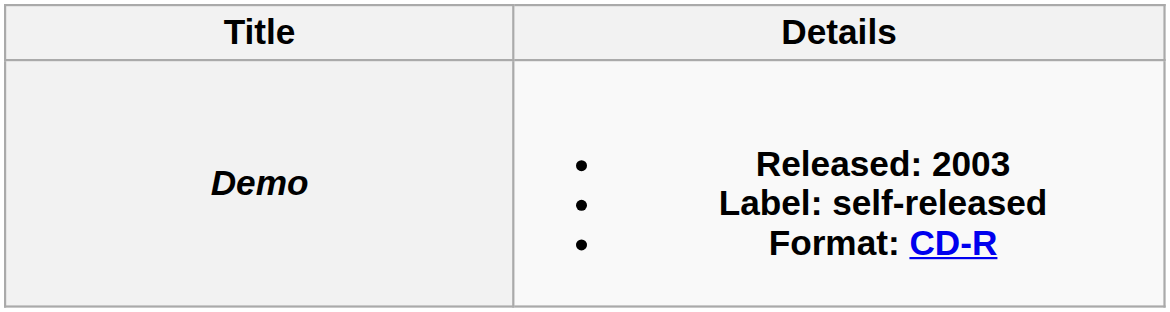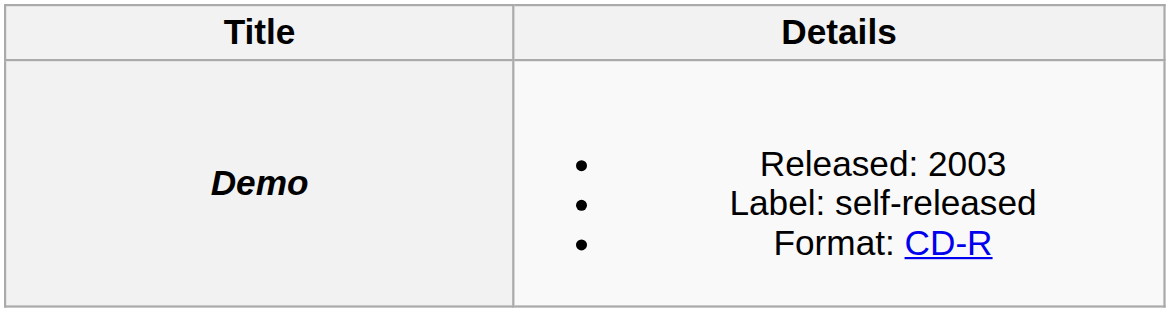(839, 203) bold -> (839, 203) normal
